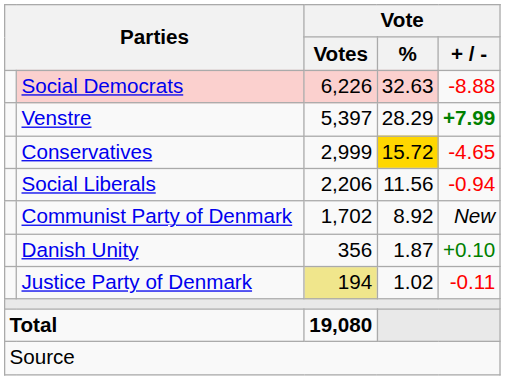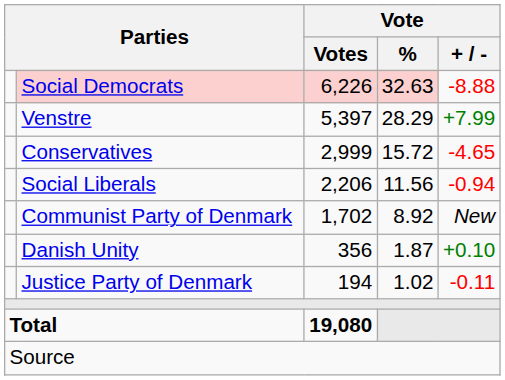(469, 119) bold -> (469, 119) normal
(408, 151) gold background -> (408, 151) no background
(355, 282) khaki background -> (355, 282) no background
